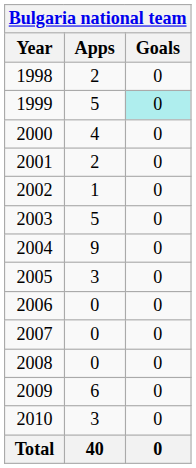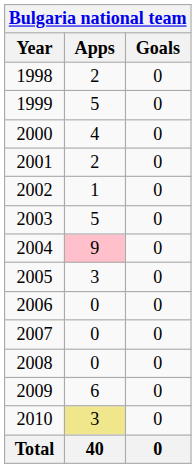(158, 104) paleturquoise background -> (158, 104) no background
(95, 248) no background -> (95, 248) pink background
(95, 420) no background -> (95, 420) khaki background
